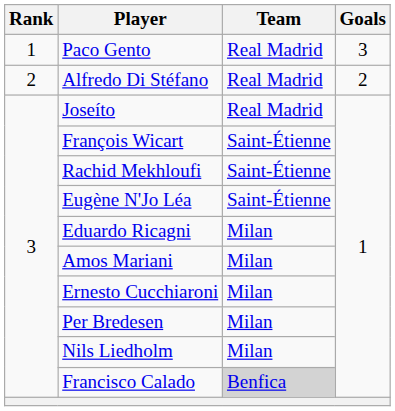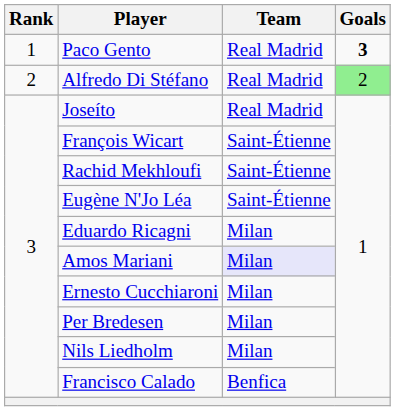(363, 49) normal -> (363, 49) bold
(363, 79) no background -> (363, 79) lightgreen background
(250, 261) no background -> (250, 261) lavender background
(257, 381) lightgrey background -> (257, 381) no background
